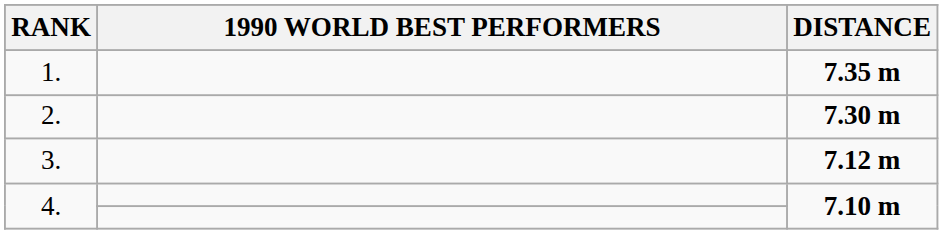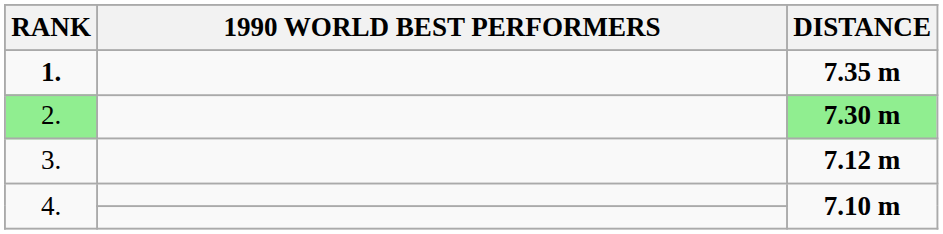(51, 71) normal -> (51, 71) bold
(51, 116) no background -> (51, 116) lightgreen background
(862, 116) no background -> (862, 116) lightgreen background
